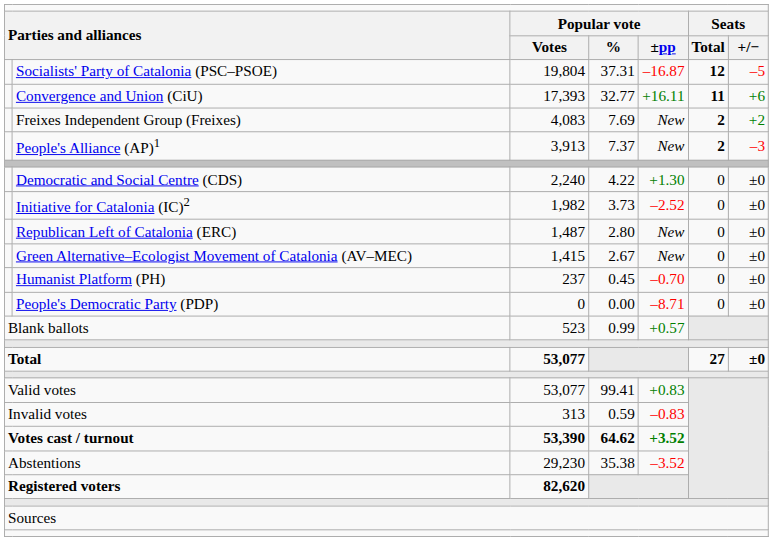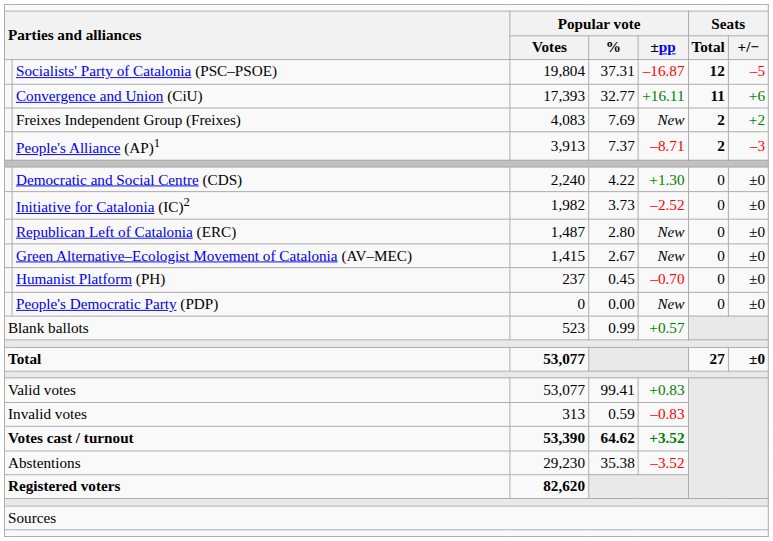(671, 146) New -> (667, 146) –8.71
(667, 303) –8.71 -> (671, 303) New
